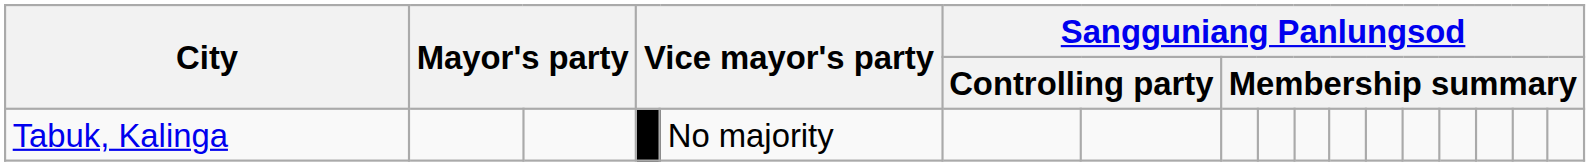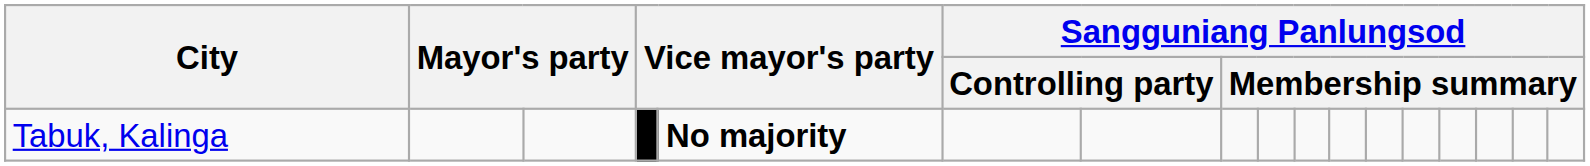(751, 135) normal -> (756, 135) bold
